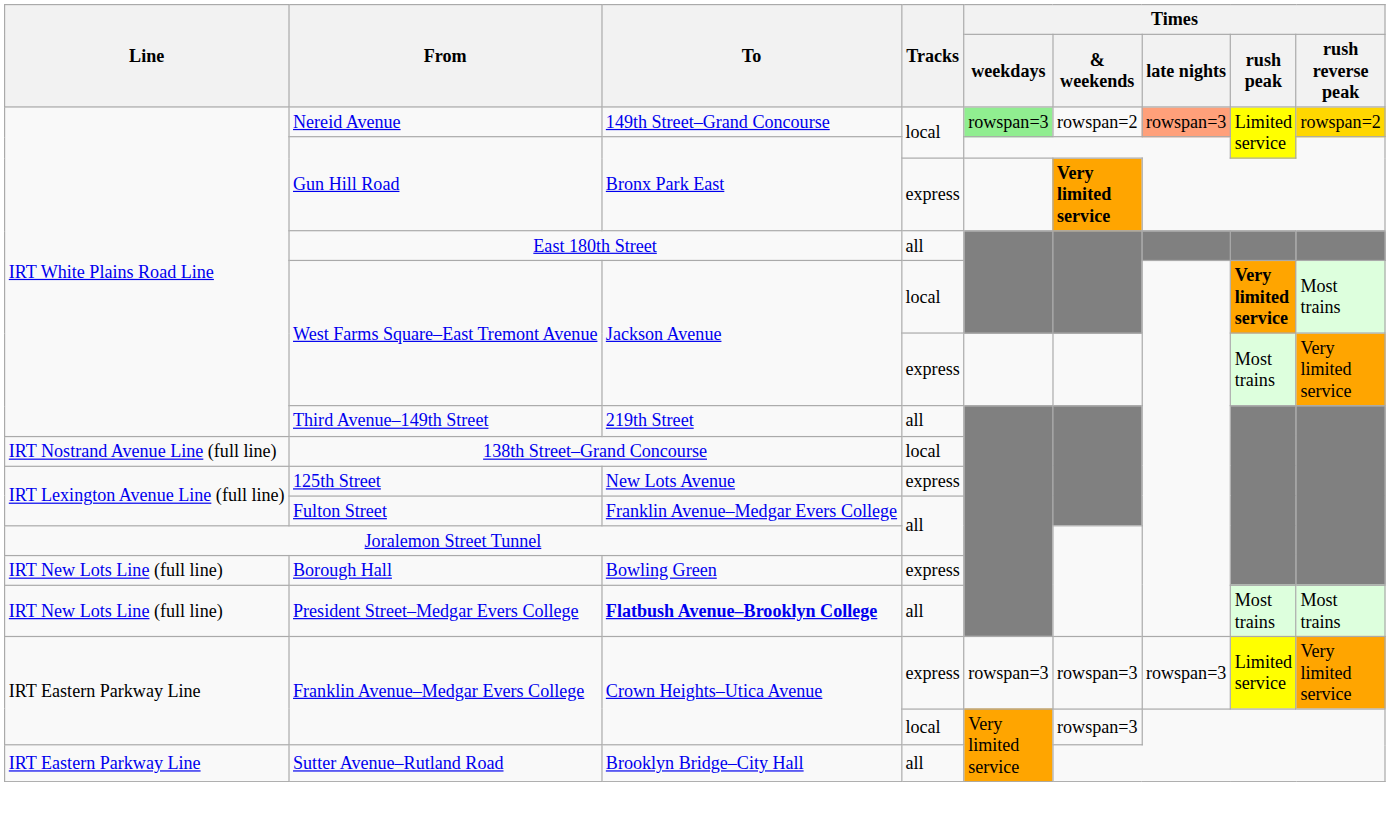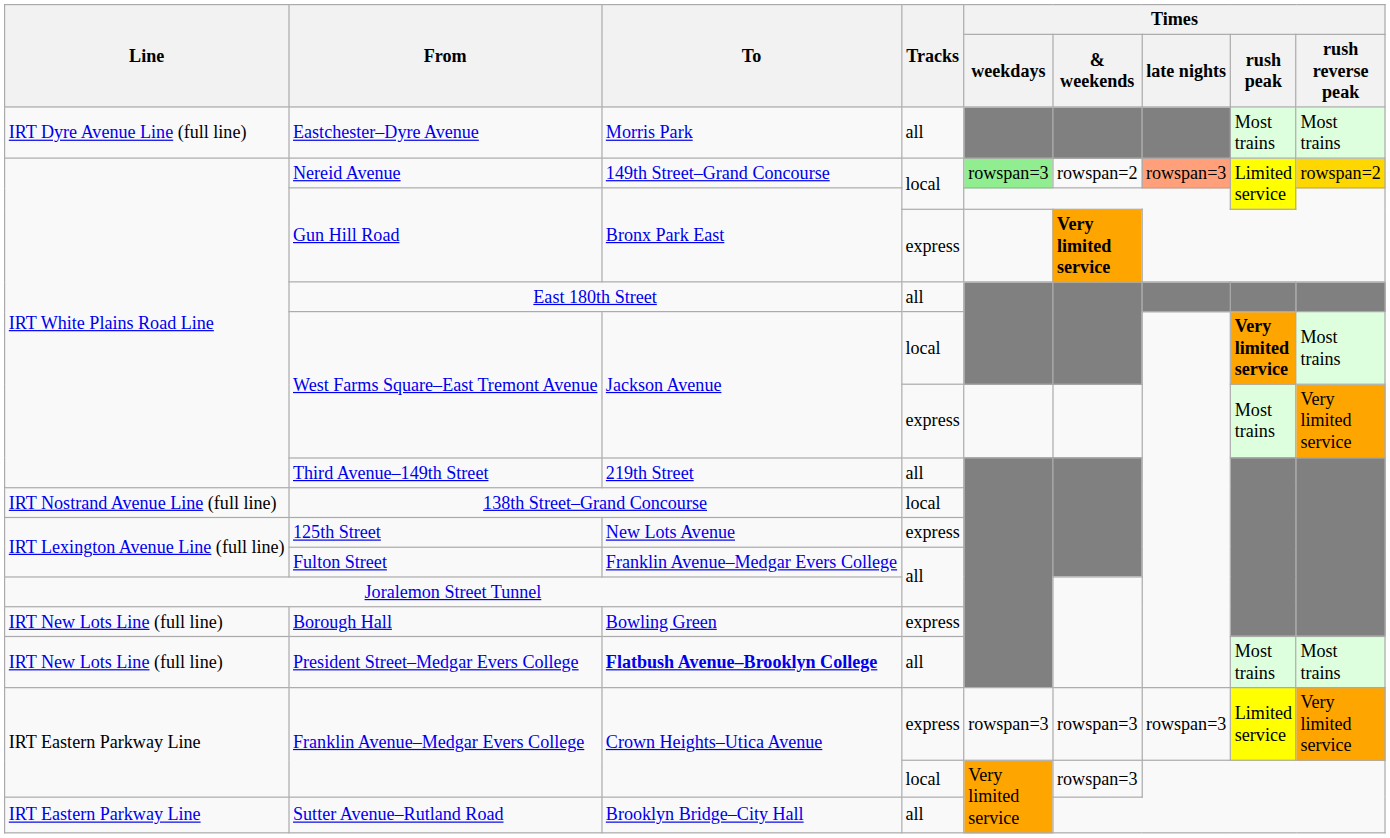+ row: (386, 132)
